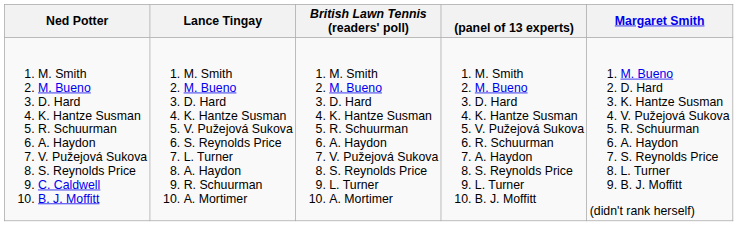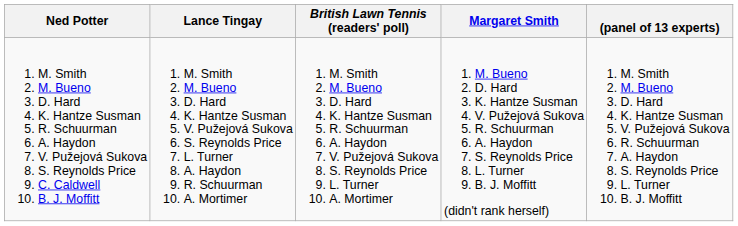columns swapped: (514, 28) <-> (660, 21)
